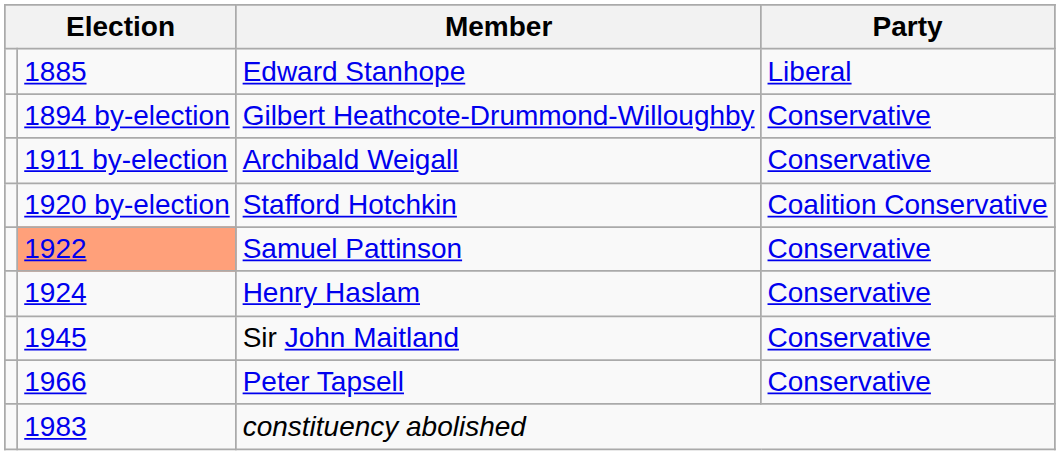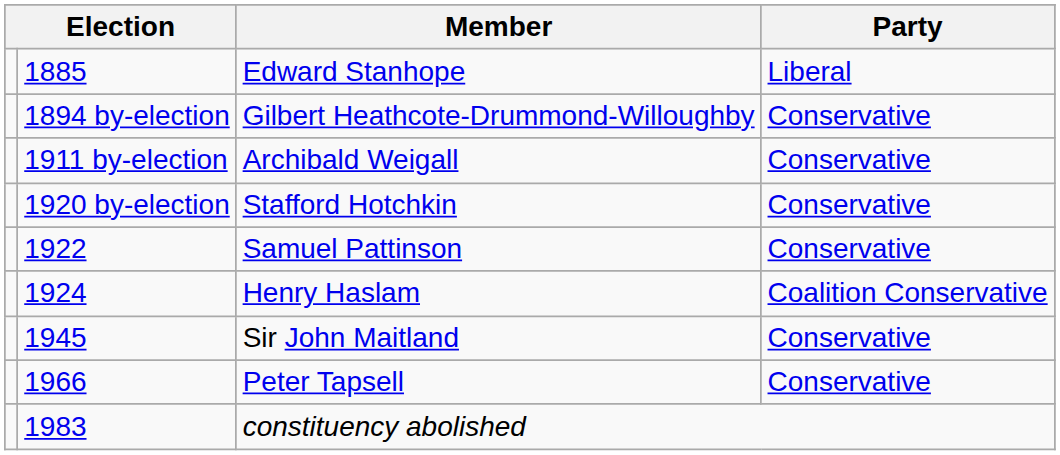(908, 204) Coalition Conservative -> (849, 204) Conservative
(55, 248) lightsalmon background -> (55, 248) no background
(849, 293) Conservative -> (908, 293) Coalition Conservative
